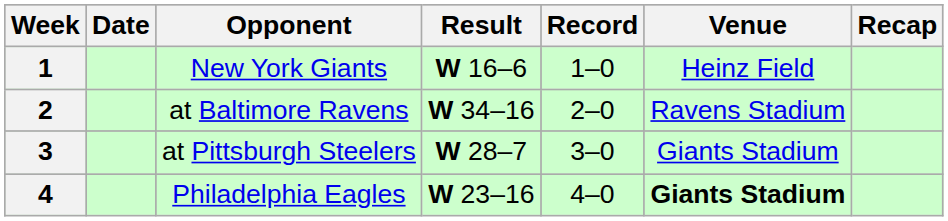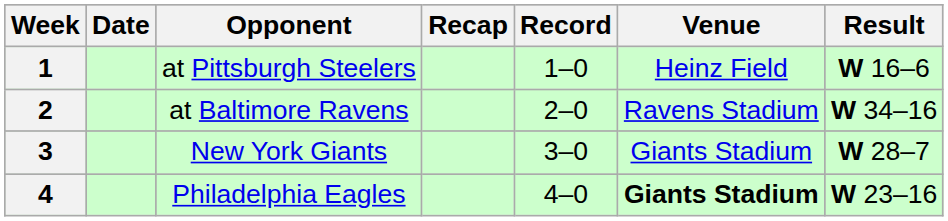columns swapped: (481, 25) <-> (897, 25)
(289, 67) New York Giants -> (289, 67) at Pittsburgh Steelers
(289, 151) at Pittsburgh Steelers -> (289, 151) New York Giants
